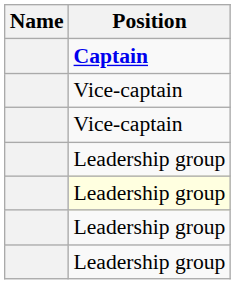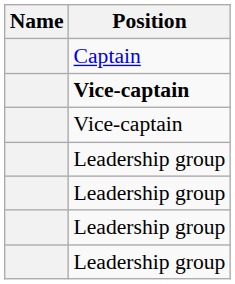(111, 55) bold -> (107, 55) normal
(128, 90) normal -> (131, 90) bold
(149, 192) lightyellow background -> (149, 192) no background
